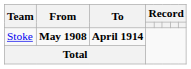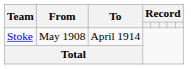(63, 36) bold -> (62, 36) normal
(118, 36) bold -> (115, 36) normal
